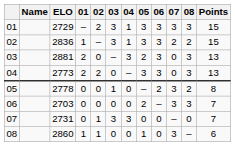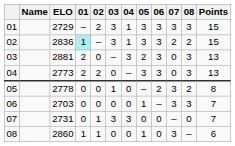(83, 42) no background -> (83, 42) paleturquoise background
(144, 104) 2 -> (144, 104) 1
